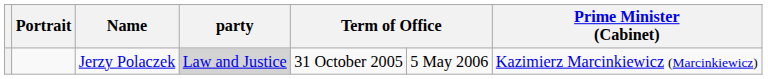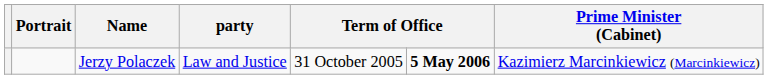(235, 61) lightgrey background -> (235, 61) no background
(449, 61) normal -> (450, 61) bold
